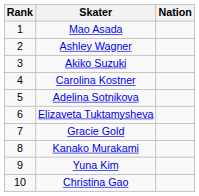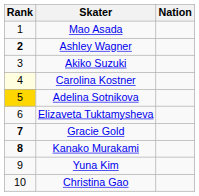(20, 47) normal -> (20, 47) bold
(20, 81) no background -> (20, 81) lightyellow background
(20, 98) no background -> (20, 98) gold background
(20, 132) normal -> (20, 132) bold
(20, 149) normal -> (20, 149) bold
